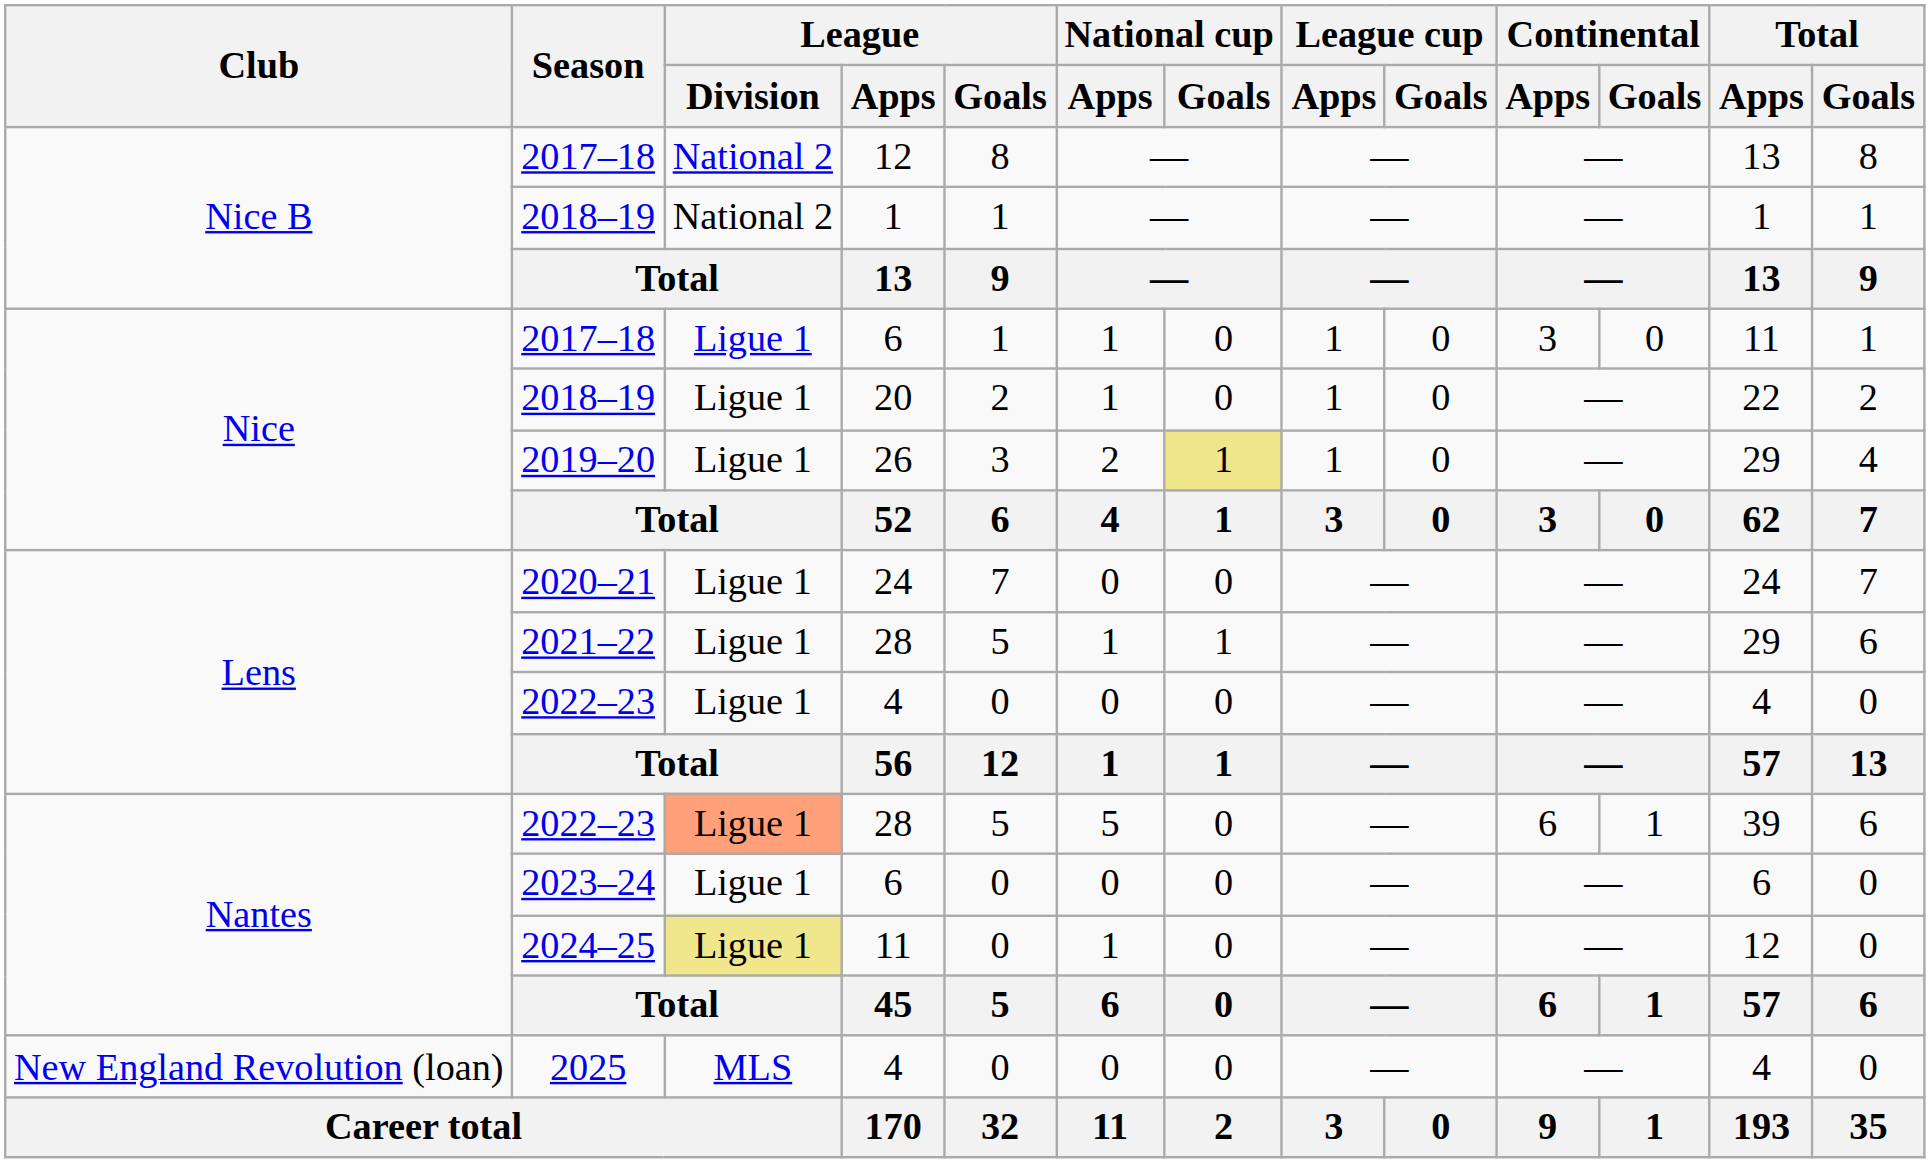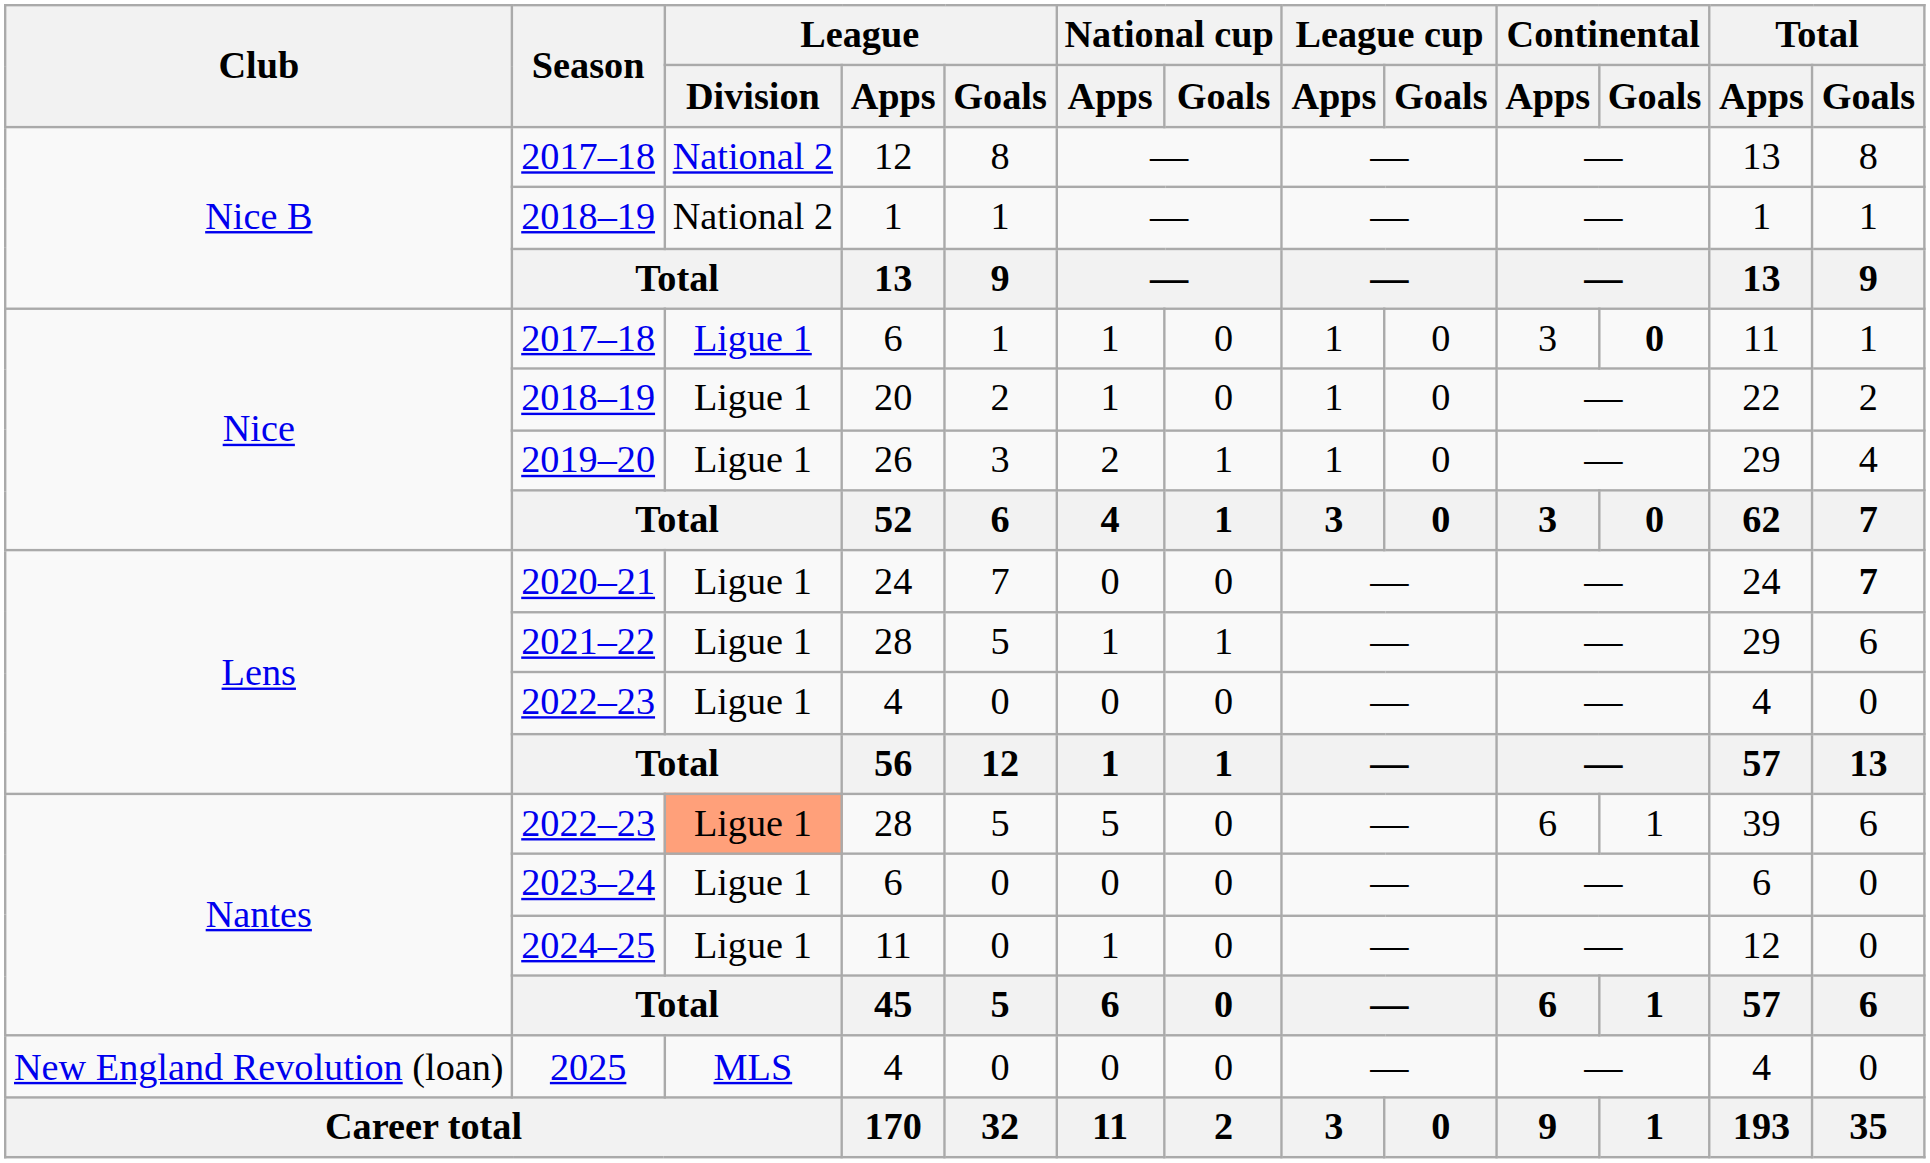(1655, 338) normal -> (1655, 338) bold
(1224, 459) khaki background -> (1224, 459) no background
(1868, 580) normal -> (1868, 580) bold
(753, 944) khaki background -> (753, 944) no background
